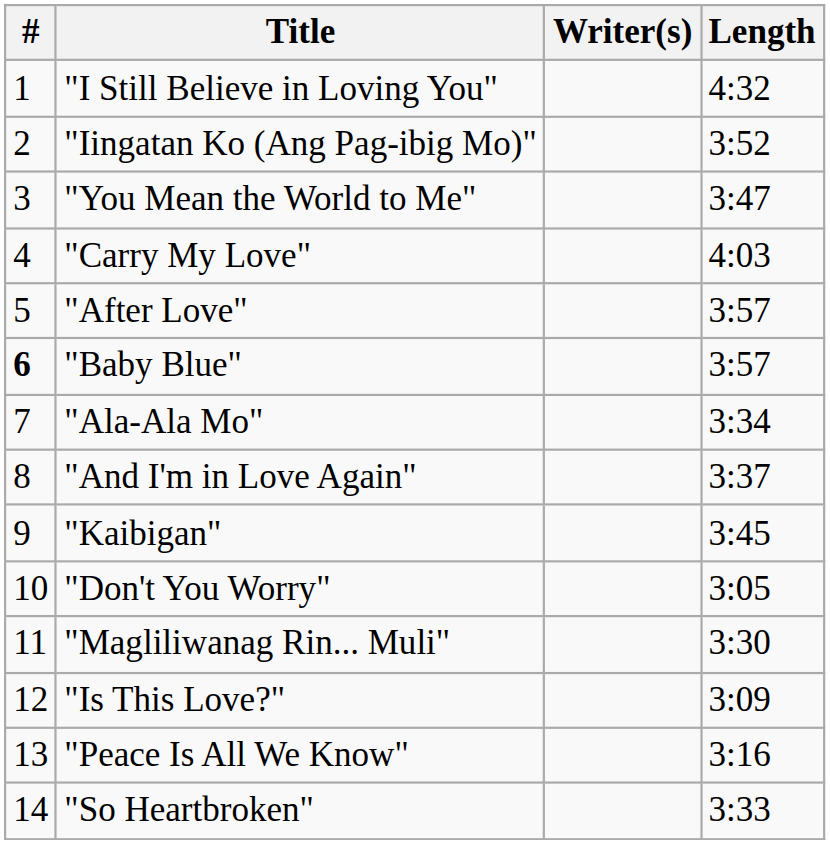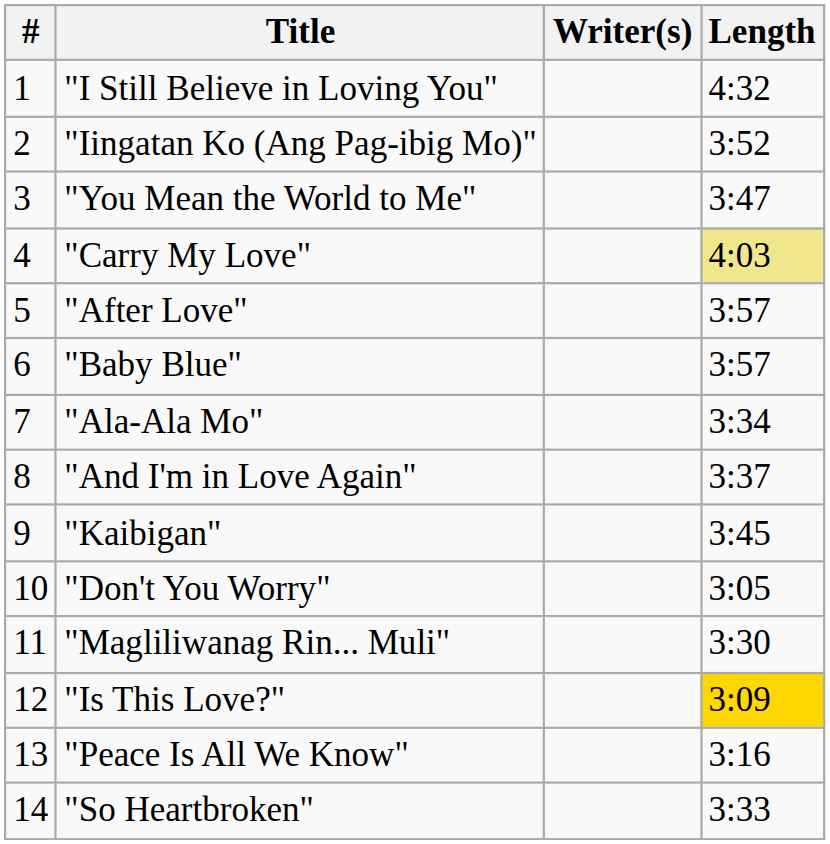(740, 254) no background -> (740, 254) khaki background
(22, 365) bold -> (22, 365) normal
(740, 699) no background -> (740, 699) gold background
